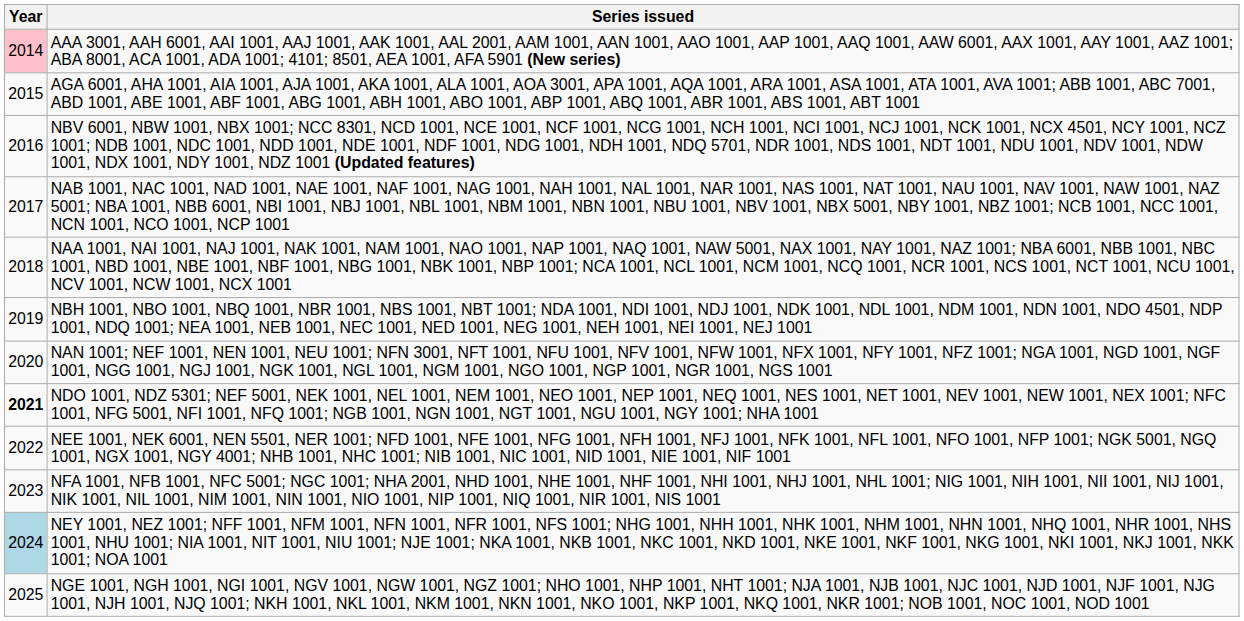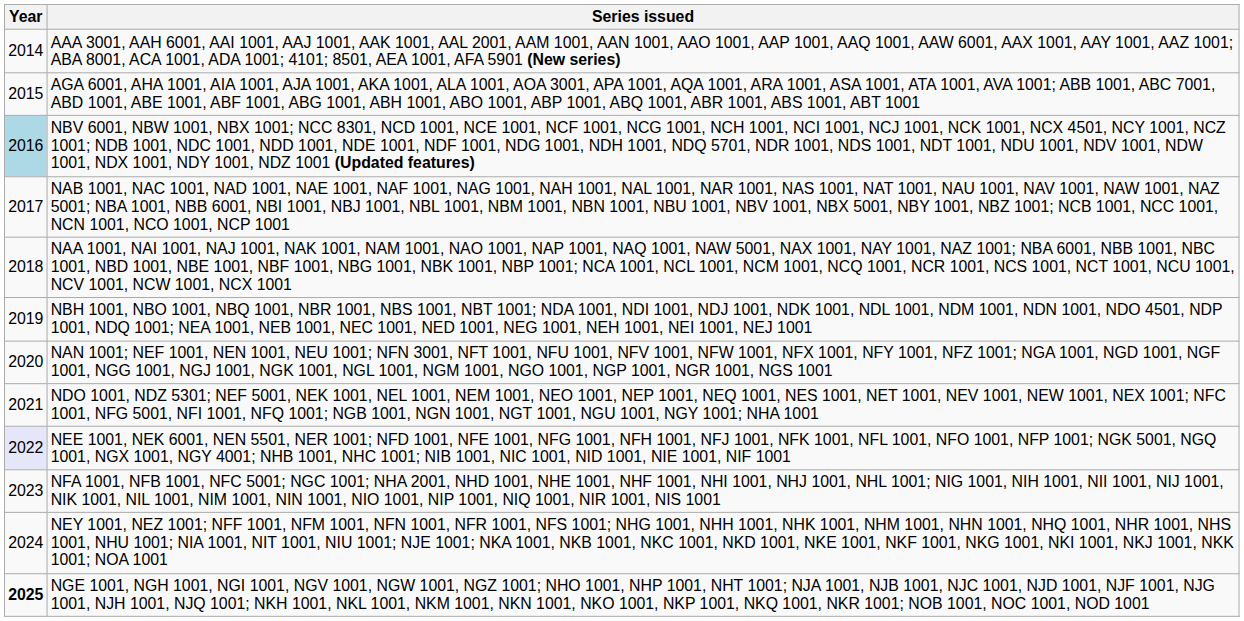(26, 51) pink background -> (26, 51) no background
(26, 145) no background -> (26, 145) lightblue background
(26, 405) bold -> (26, 405) normal
(26, 448) no background -> (26, 448) lavender background
(26, 542) lightblue background -> (26, 542) no background
(26, 594) normal -> (26, 594) bold
